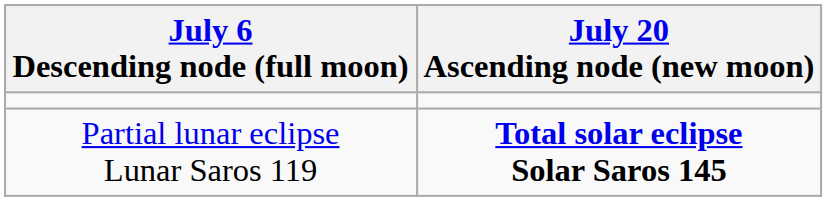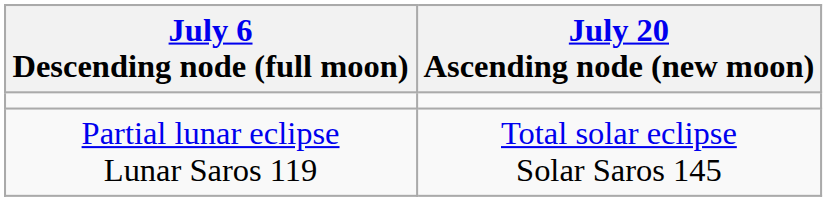(619, 151) bold -> (619, 151) normal
